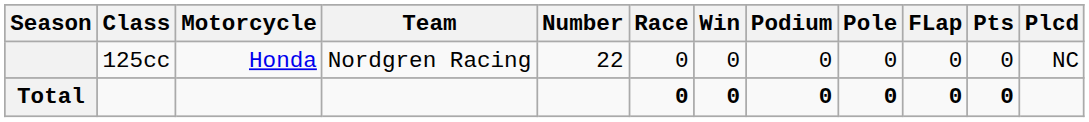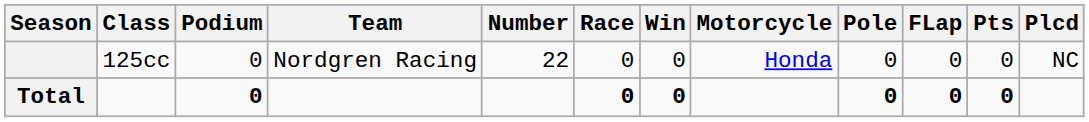columns swapped: (249, 23) <-> (792, 23)
